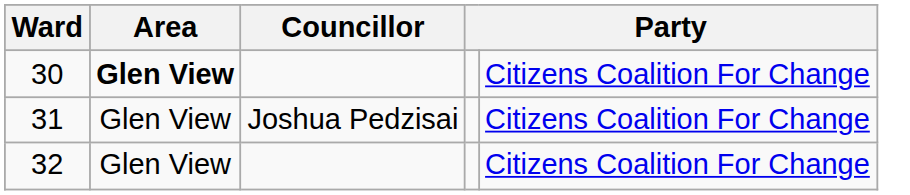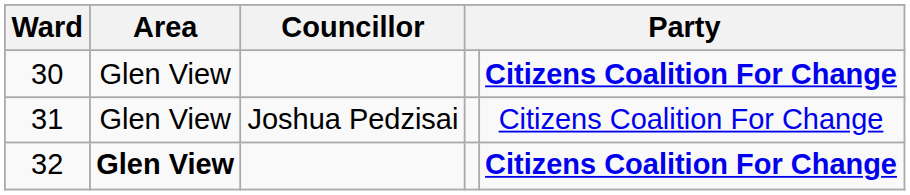(165, 73) bold -> (165, 73) normal
(677, 73) normal -> (691, 73) bold
(165, 165) normal -> (165, 165) bold
(677, 165) normal -> (691, 165) bold
